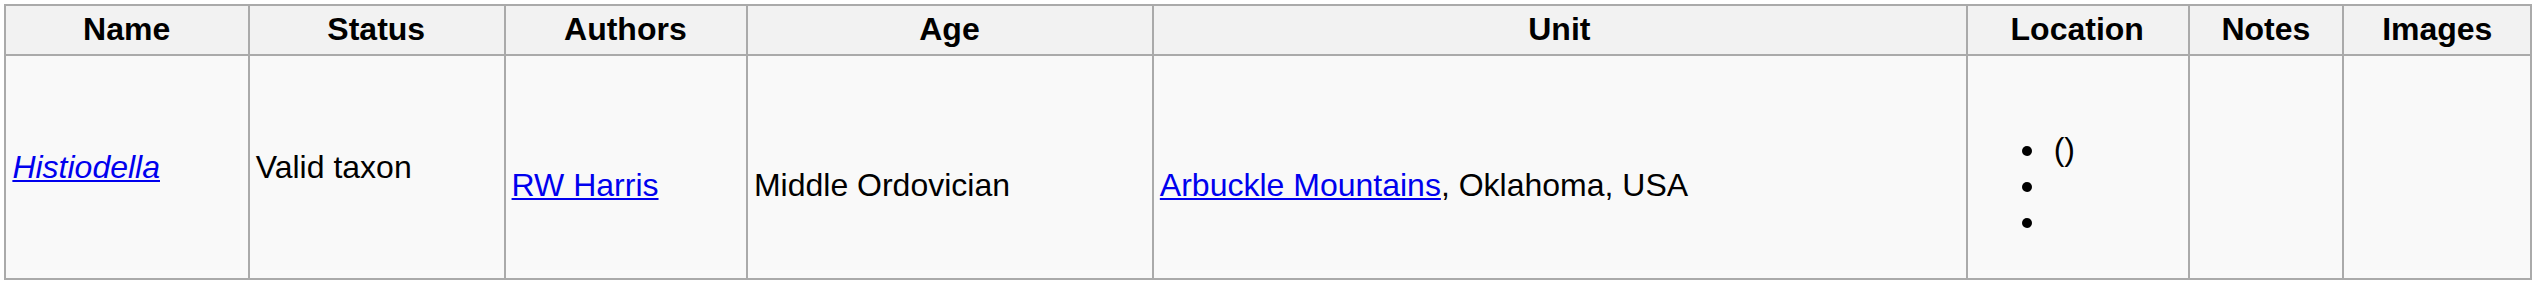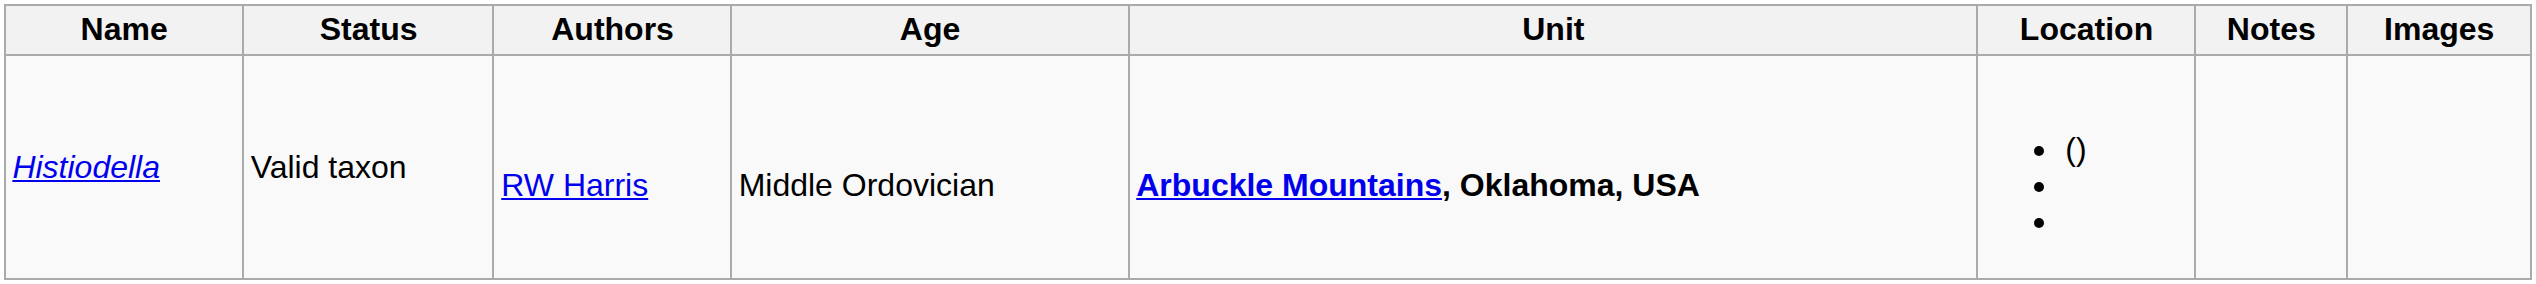(1424, 184) normal -> (1418, 184) bold
